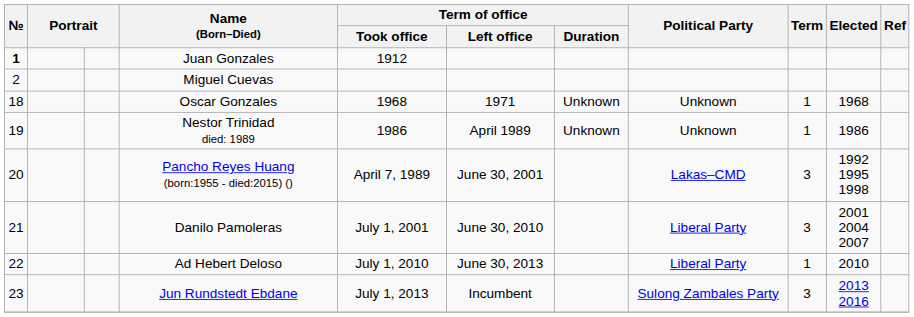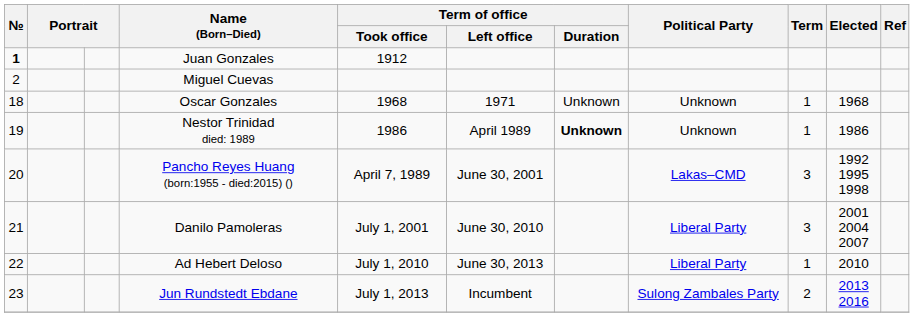(591, 130) normal -> (591, 130) bold
(807, 293) 3 -> (807, 293) 2
